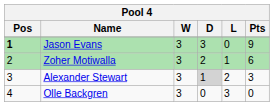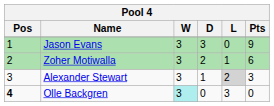(10, 45) bold -> (10, 45) normal
(203, 77) lightgrey background -> (203, 77) no background
(227, 77) no background -> (227, 77) lightgrey background
(10, 93) normal -> (10, 93) bold
(179, 93) no background -> (179, 93) paleturquoise background
